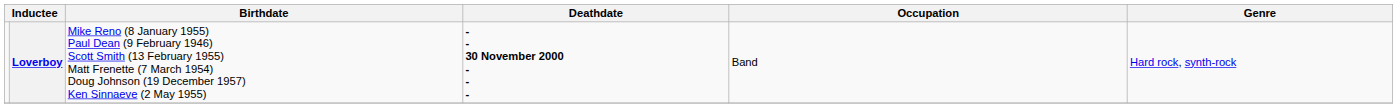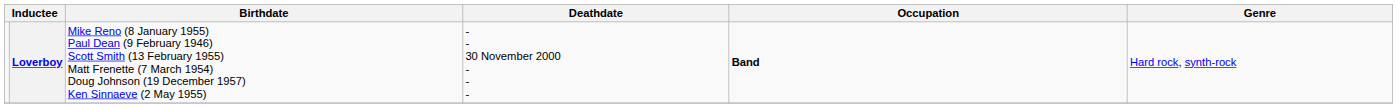(515, 62) bold -> (513, 62) normal
(745, 62) normal -> (746, 62) bold
